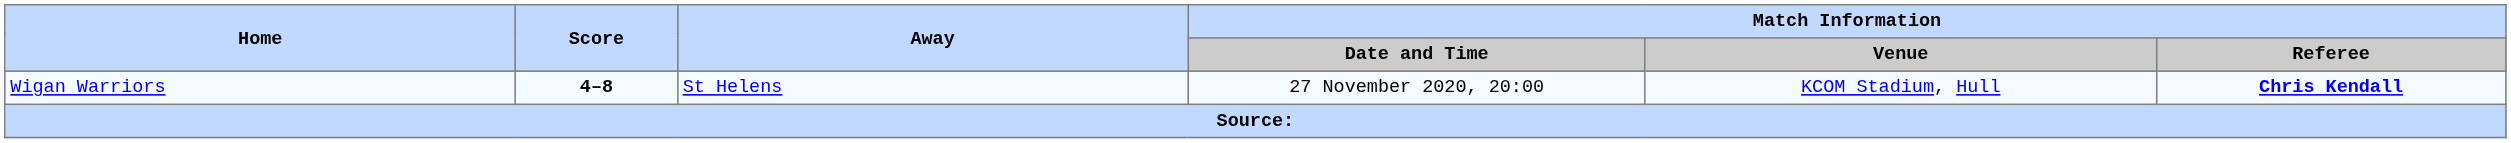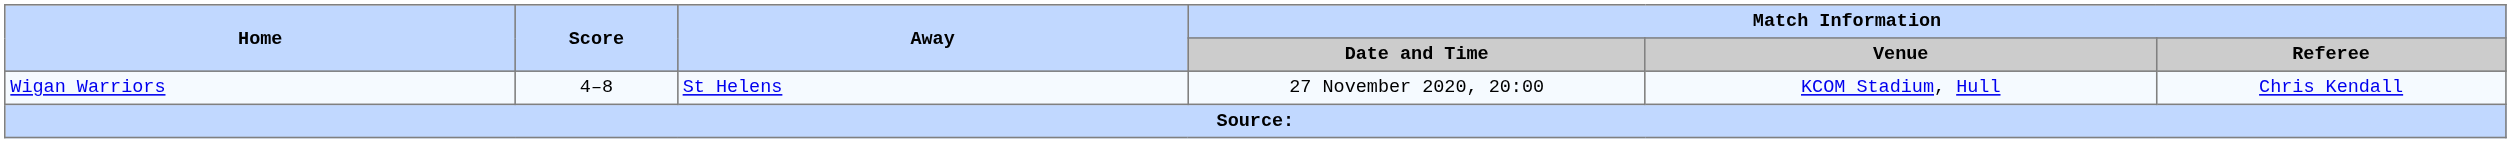(596, 88) bold -> (596, 88) normal
(2331, 88) bold -> (2331, 88) normal
